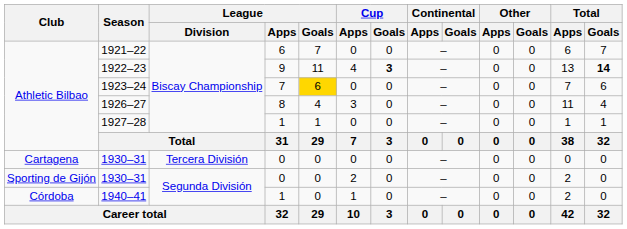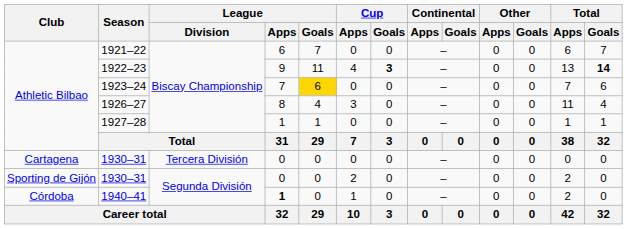(282, 196) normal -> (282, 196) bold
